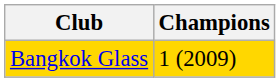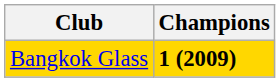(197, 58) normal -> (197, 58) bold
